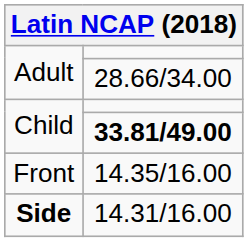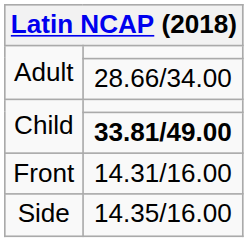(163, 173) 14.35/16.00 -> (163, 173) 14.31/16.00
(44, 214) bold -> (44, 214) normal
(163, 214) 14.31/16.00 -> (163, 214) 14.35/16.00
